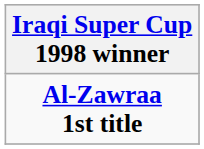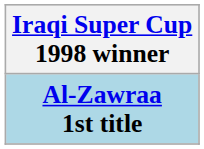(102, 108) no background -> (102, 108) lightblue background
